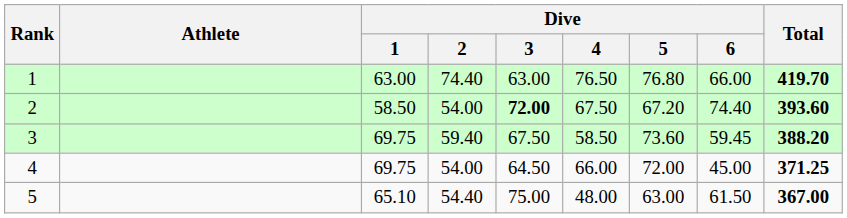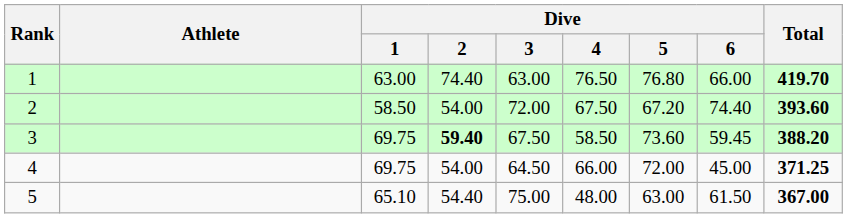(529, 108) bold -> (529, 108) normal
(462, 138) normal -> (462, 138) bold
